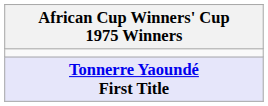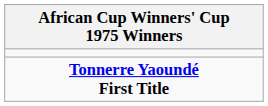(134, 79) lavender background -> (134, 79) no background
